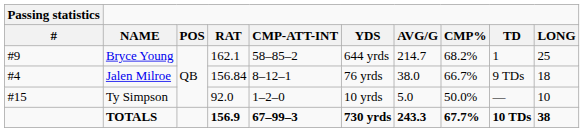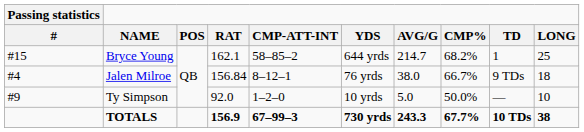(14, 55) #9 -> (17, 55) #15
(17, 96) #15 -> (14, 96) #9
